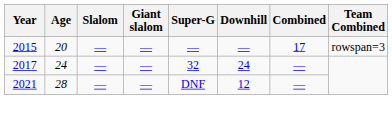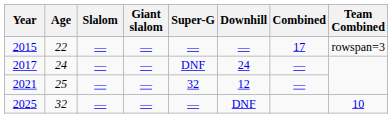(61, 46) 20 -> (61, 46) 22
(193, 65) 32 -> (193, 65) DNF
(61, 84) 28 -> (61, 84) 25
(193, 84) DNF -> (193, 84) 32
+ row: (25, 103)
